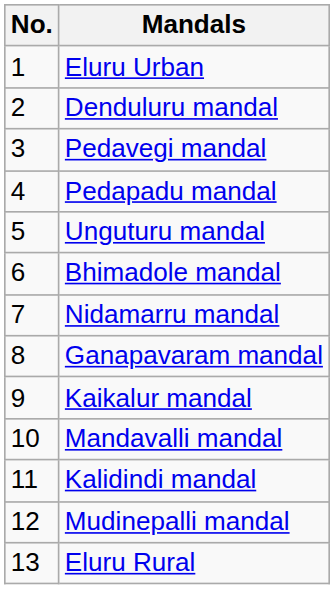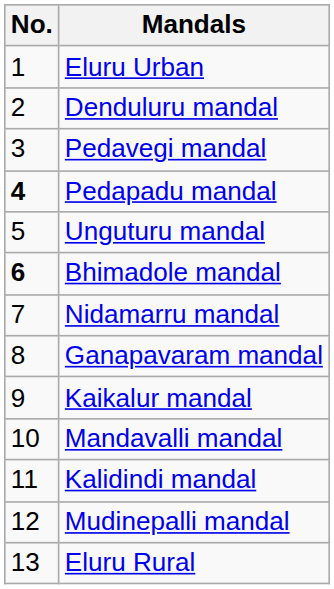(18, 190) normal -> (18, 190) bold
(18, 273) normal -> (18, 273) bold
